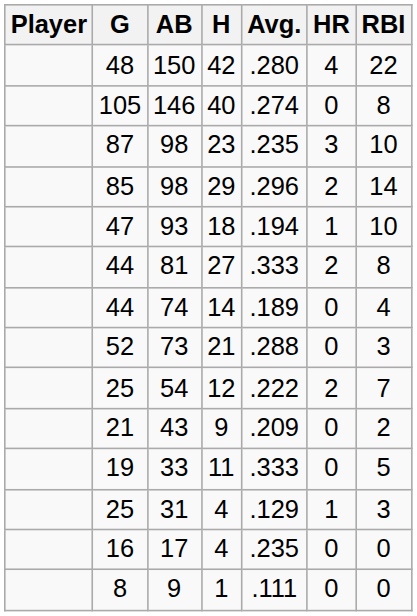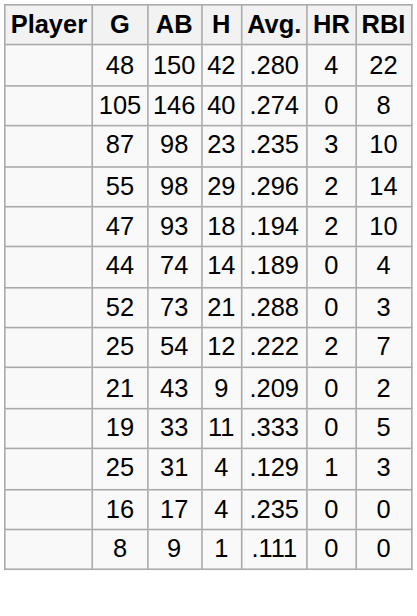(120, 186) 85 -> (120, 186) 55
(331, 226) 1 -> (331, 226) 2
- row: (174, 266)
